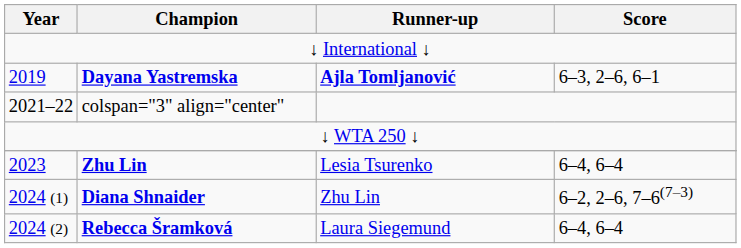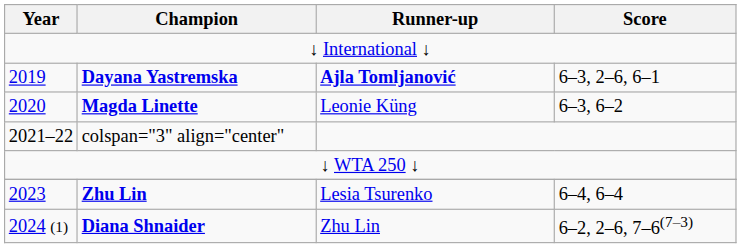+ row: (140, 106)
- row: (157, 228)
